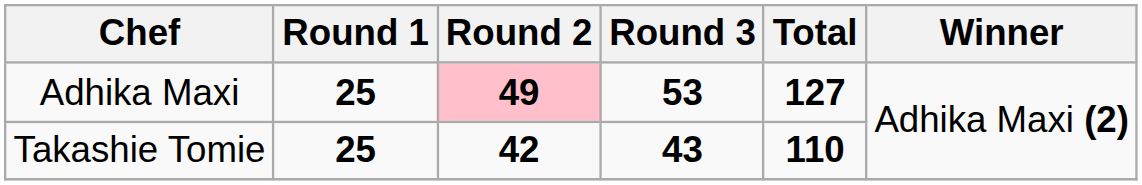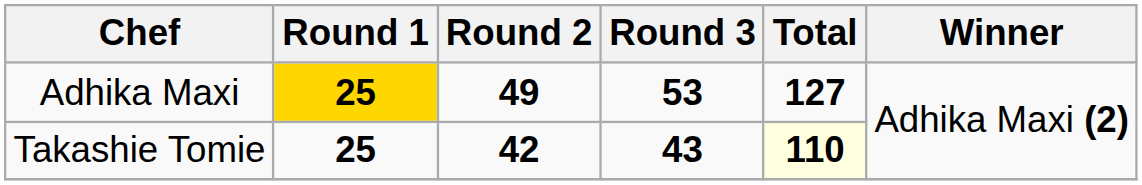(356, 91) no background -> (356, 91) gold background
(519, 91) pink background -> (519, 91) no background
(815, 149) no background -> (815, 149) lightyellow background
